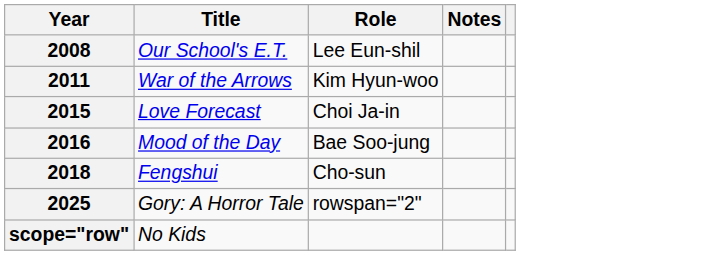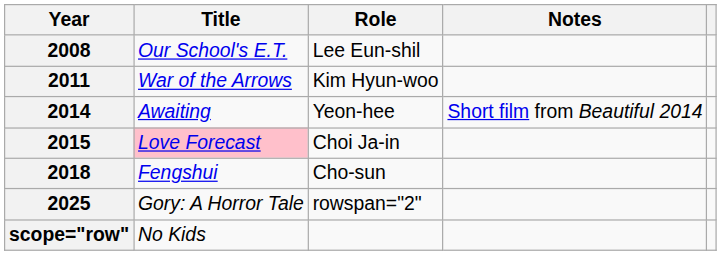+ row: (69, 111)
(199, 111) no background -> (199, 142) pink background
- row: (69, 142)
